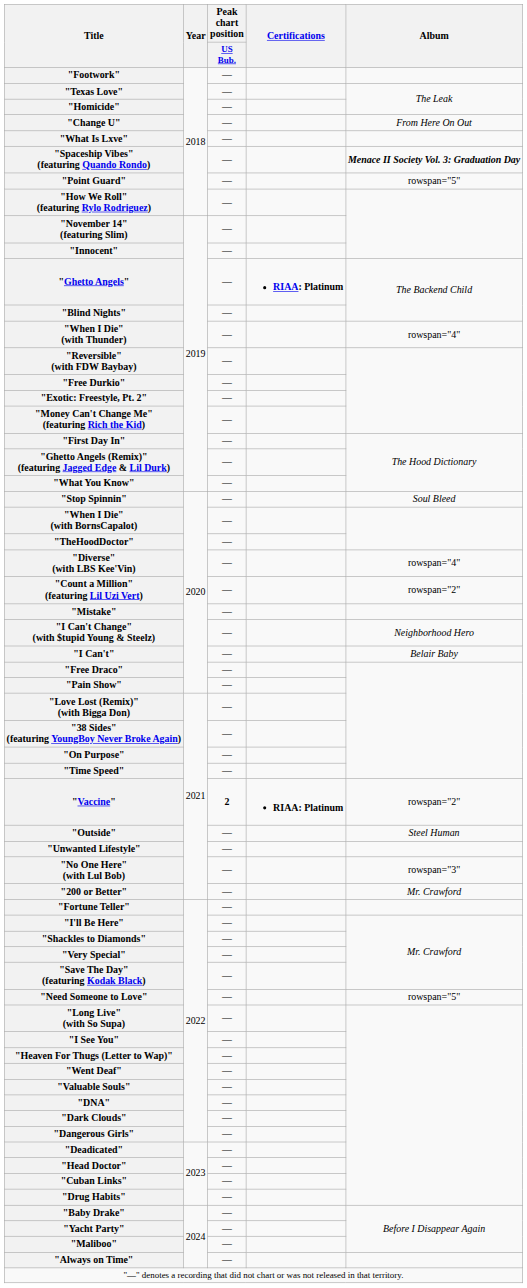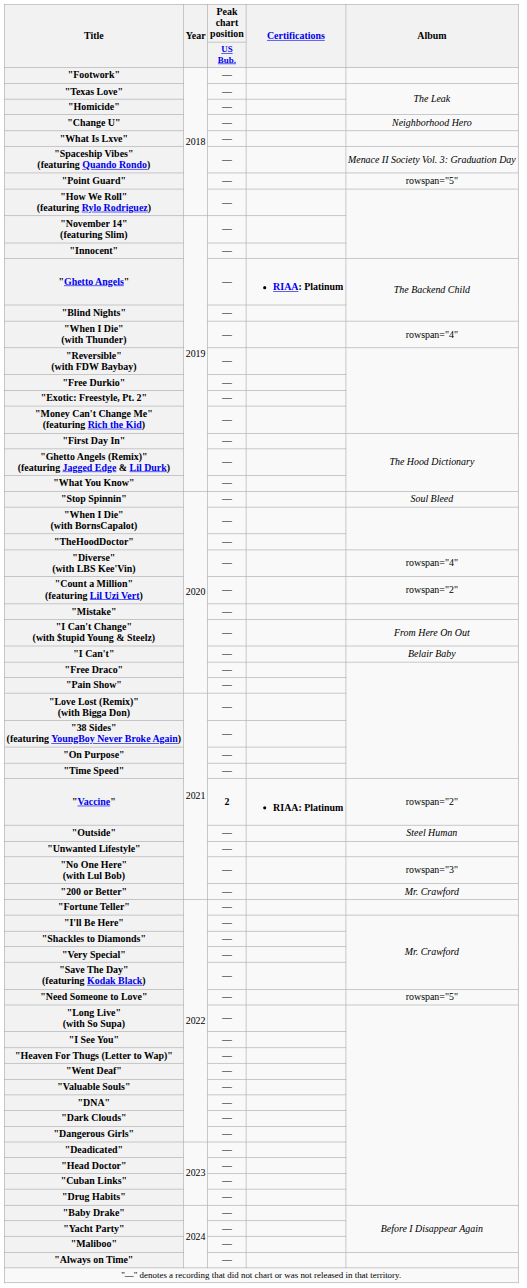(434, 122) From Here On Out -> (432, 122) Neighborhood Hero
(434, 159) bold -> (432, 159) normal
(434, 632) Neighborhood Hero -> (432, 632) From Here On Out
